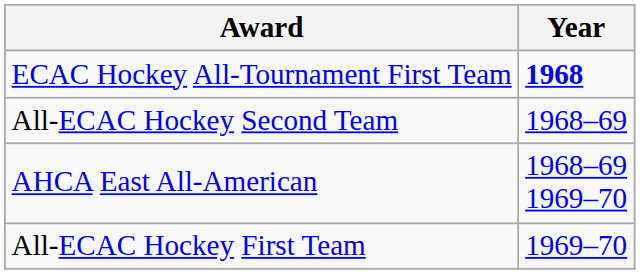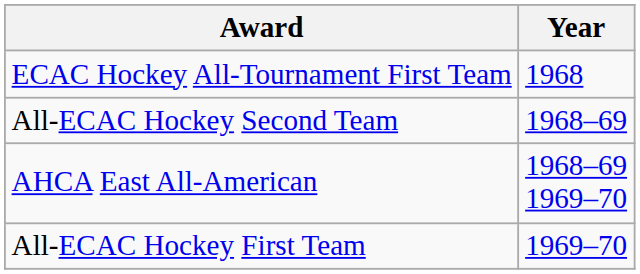(554, 73) bold -> (554, 73) normal
